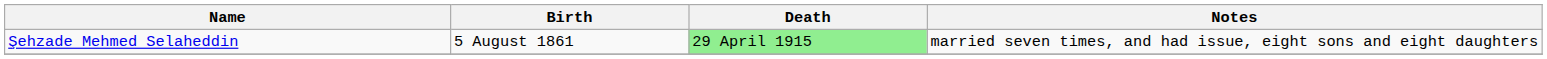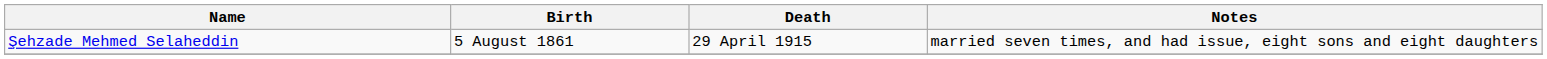(752, 42) lightgreen background -> (752, 42) no background
